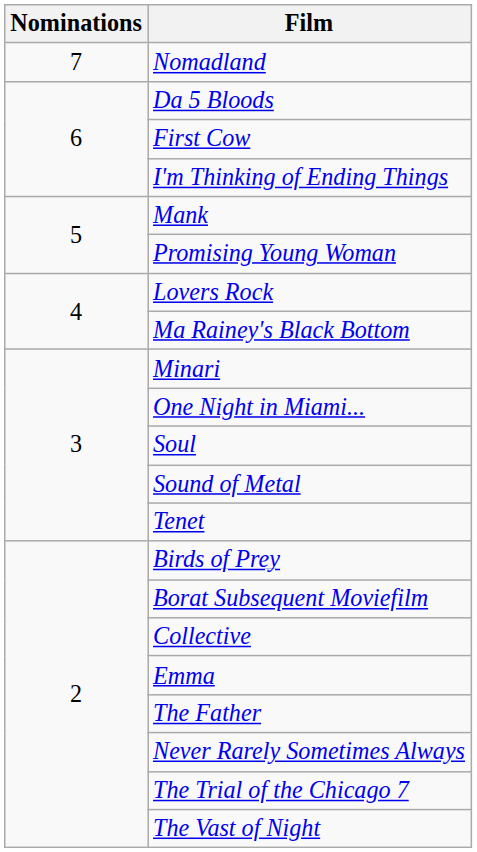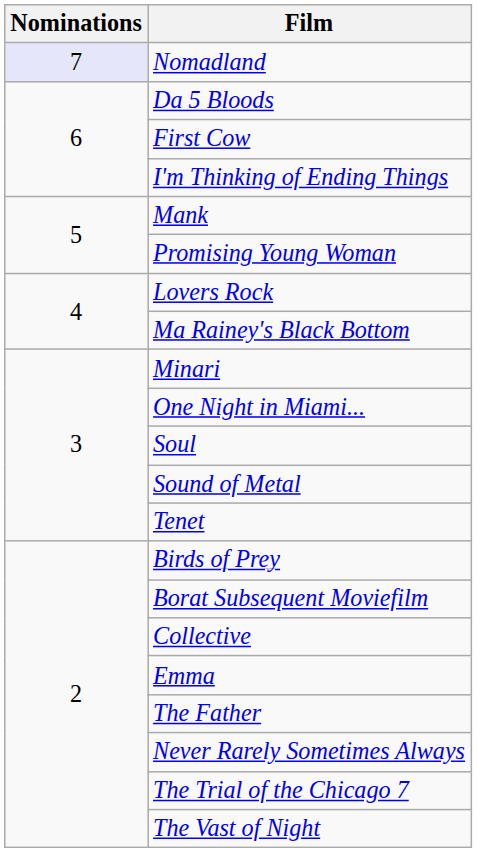(76, 61) no background -> (76, 61) lavender background
